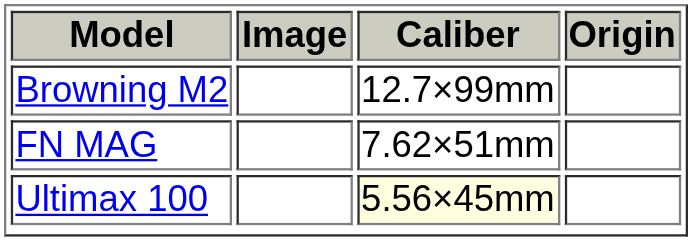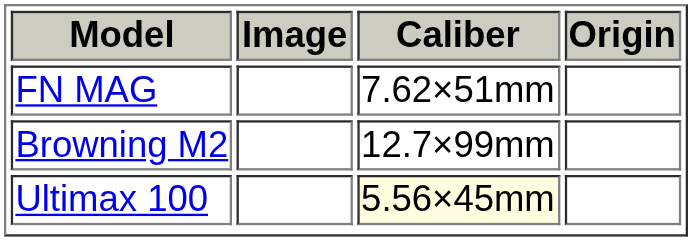rows swapped: (122, 89) <-> (86, 144)
